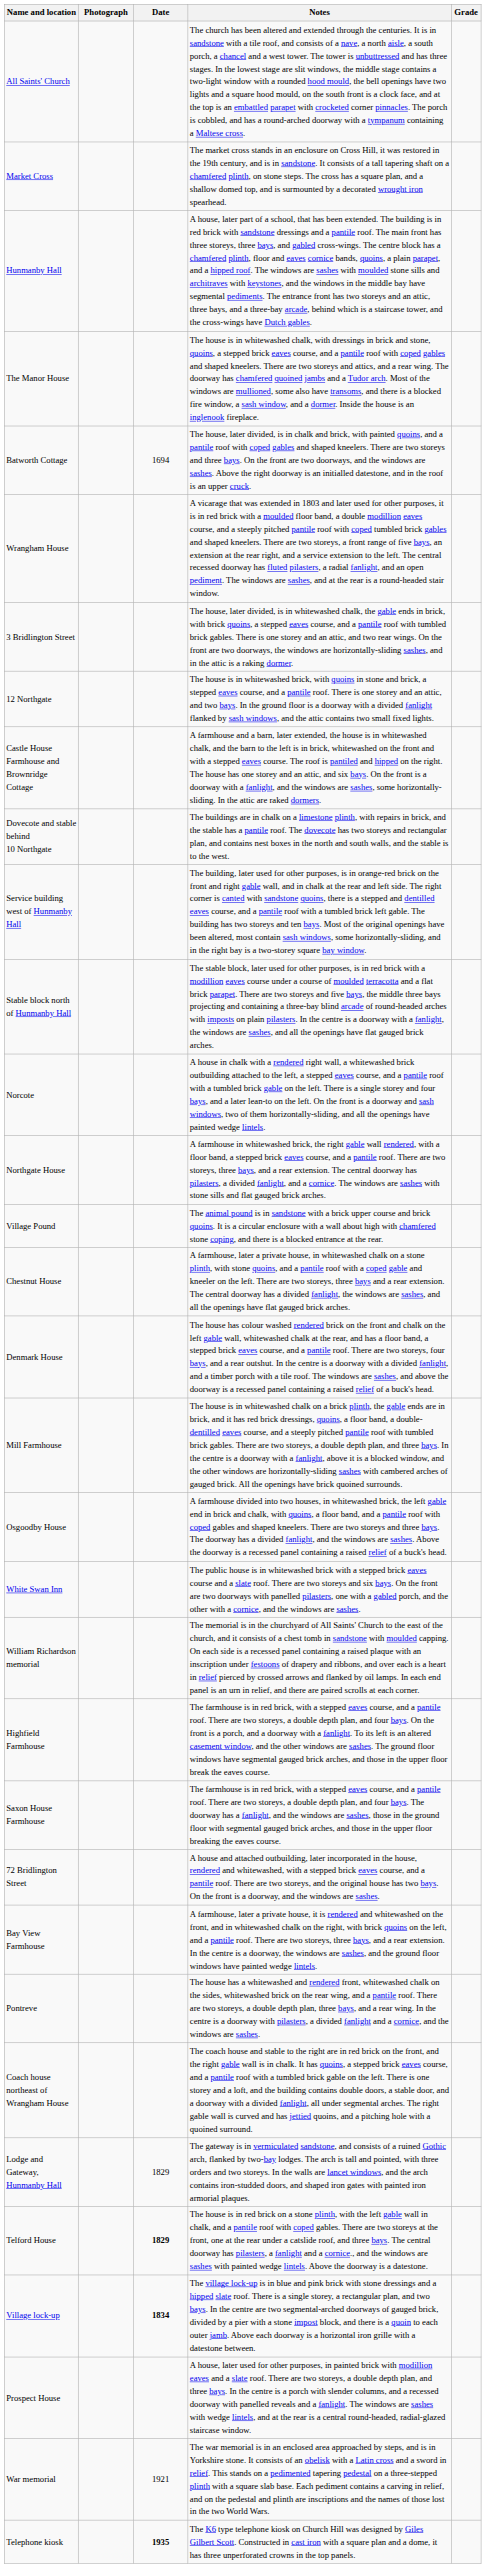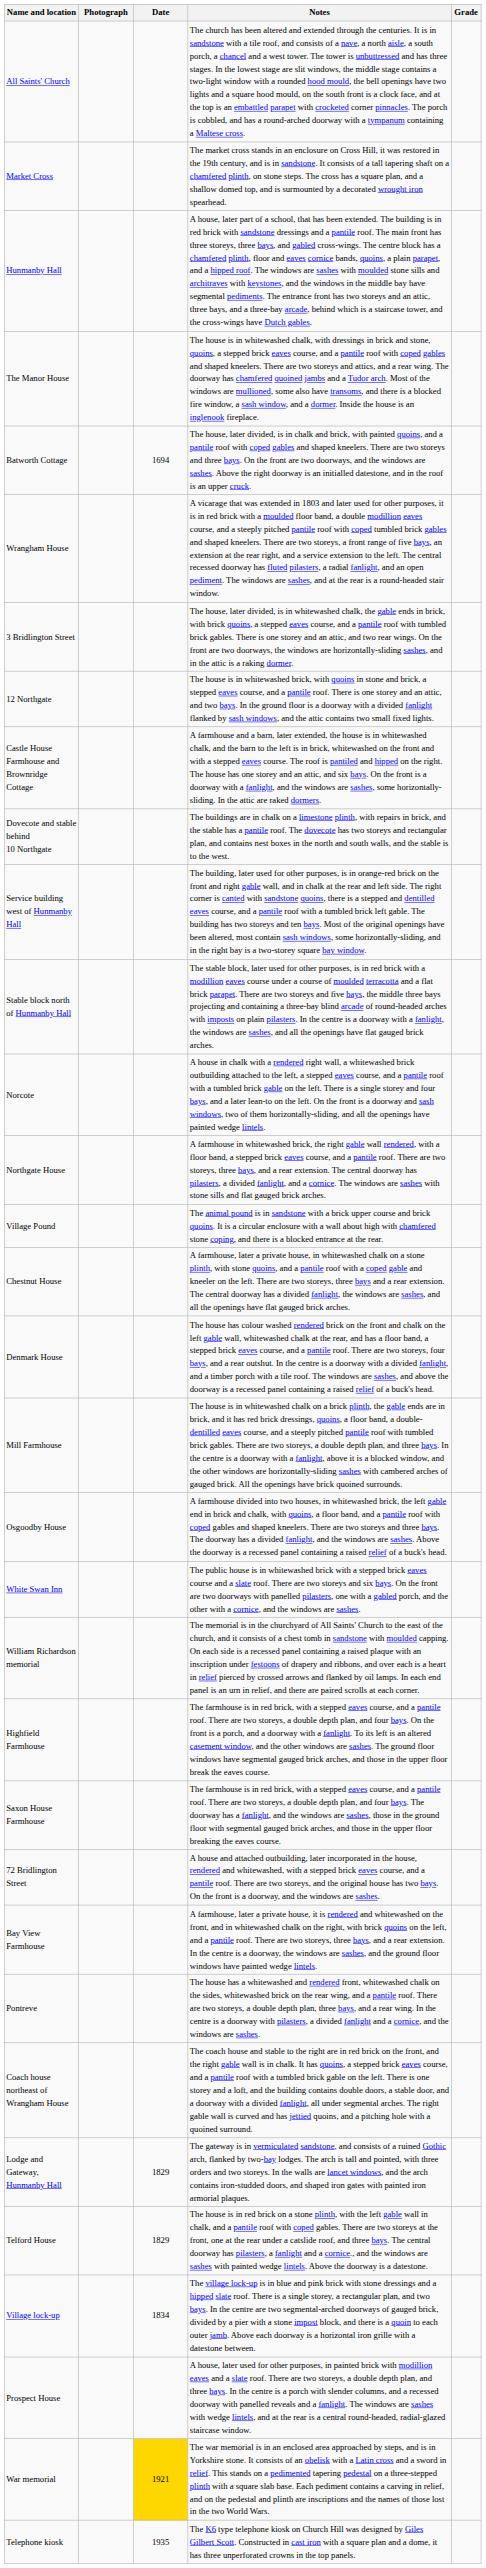(161, 2240) bold -> (161, 2240) normal
(161, 2316) bold -> (161, 2316) normal
(161, 2479) no background -> (161, 2479) gold background
(161, 2541) bold -> (161, 2541) normal
